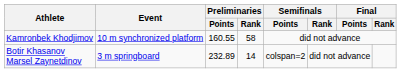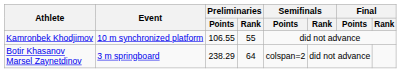(222, 38) 160.55 -> (222, 38) 106.55
(251, 38) 58 -> (251, 38) 55
(222, 56) 232.89 -> (222, 56) 238.29
(251, 56) 14 -> (251, 56) 64
